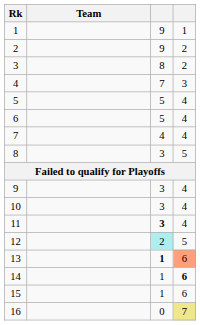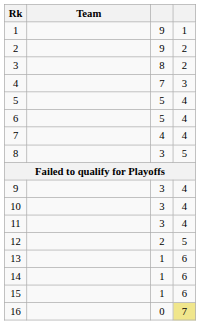(162, 223) bold -> (162, 223) normal
(162, 241) paleturquoise background -> (162, 241) no background
(162, 259) bold -> (162, 259) normal
(184, 259) lightsalmon background -> (184, 259) no background
(184, 276) bold -> (184, 276) normal
